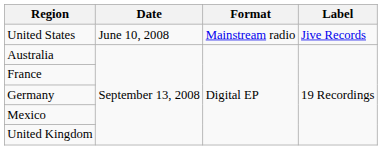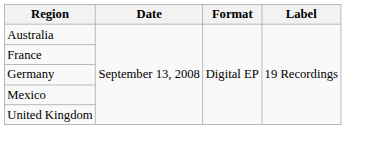- row: (41, 34)
